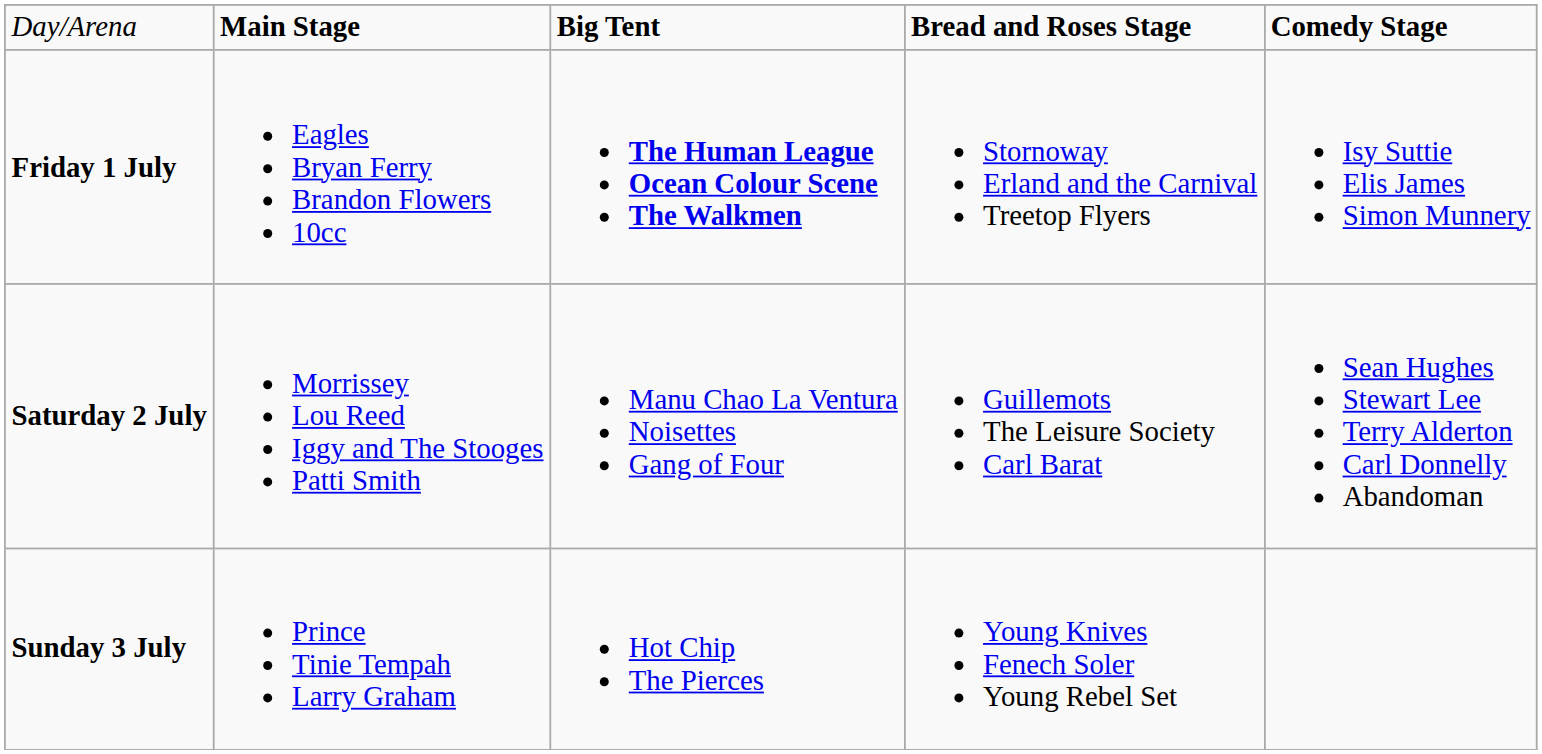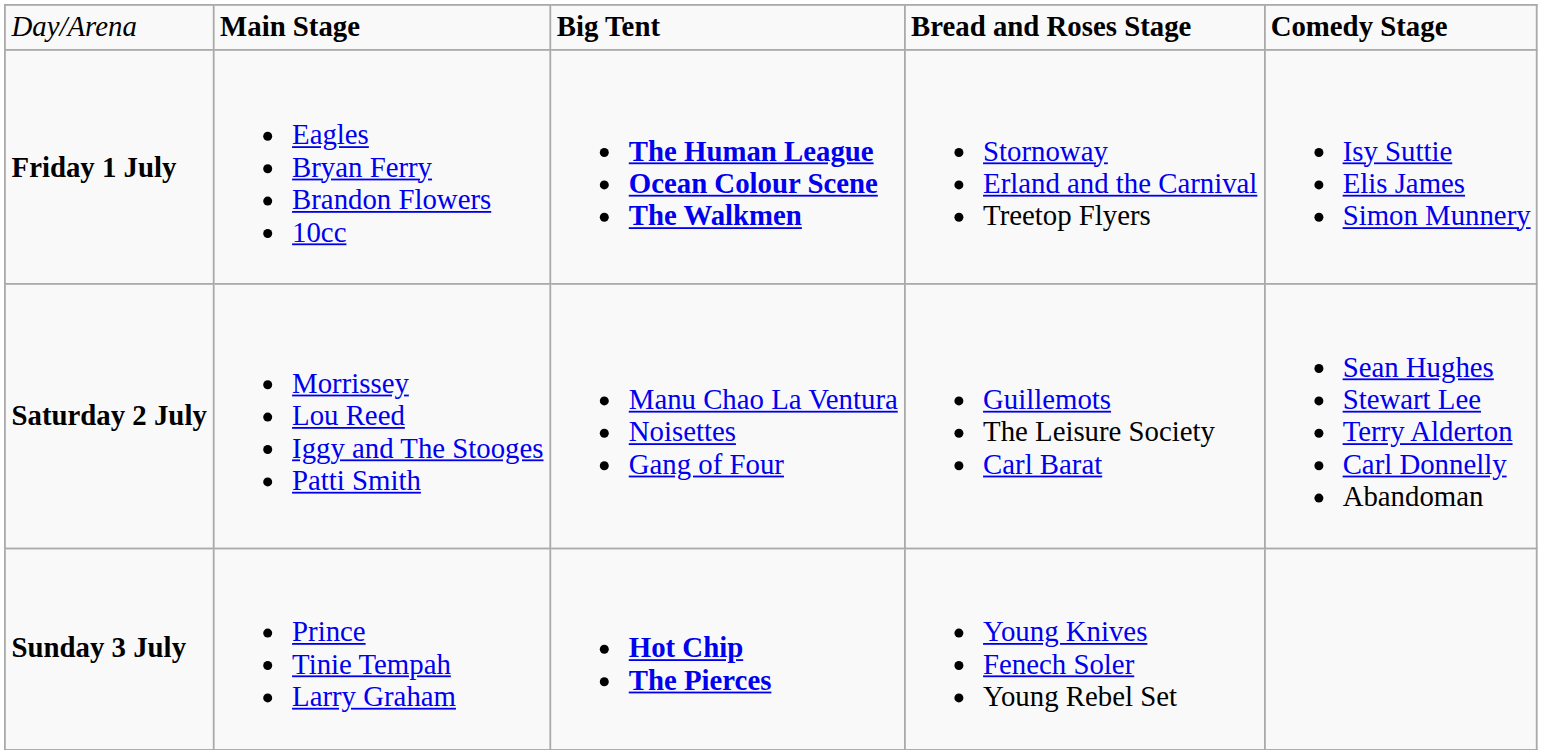(727, 665) normal -> (727, 665) bold
